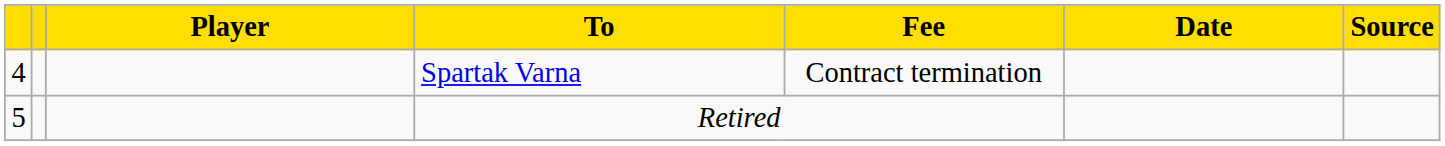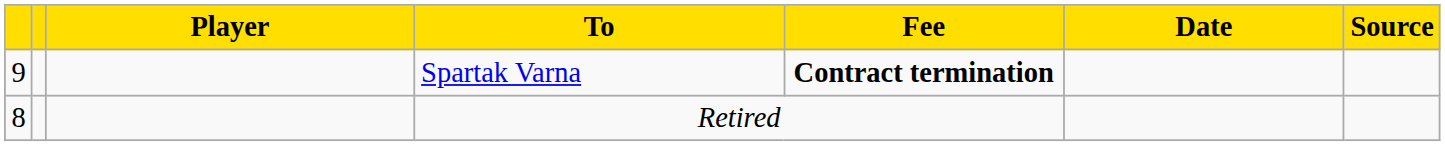(19, 72) 4 -> (19, 72) 9
(924, 72) normal -> (924, 72) bold
(19, 117) 5 -> (19, 117) 8
